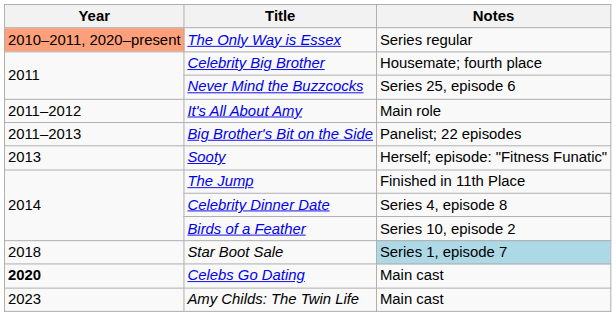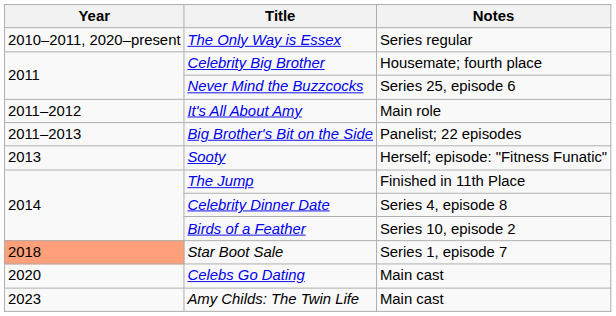(94, 39) lightsalmon background -> (94, 39) no background
(24, 252) no background -> (24, 252) lightsalmon background
(444, 252) lightblue background -> (444, 252) no background
(24, 275) bold -> (24, 275) normal
